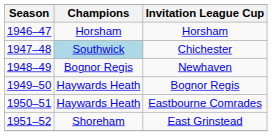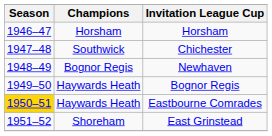(98, 49) lightblue background -> (98, 49) no background
(29, 103) no background -> (29, 103) gold background
